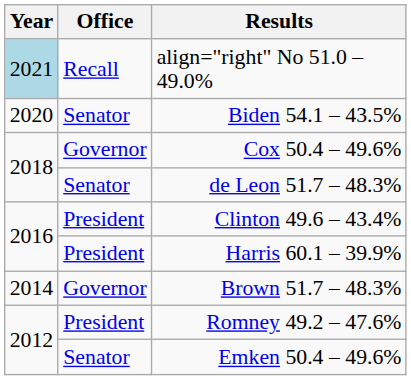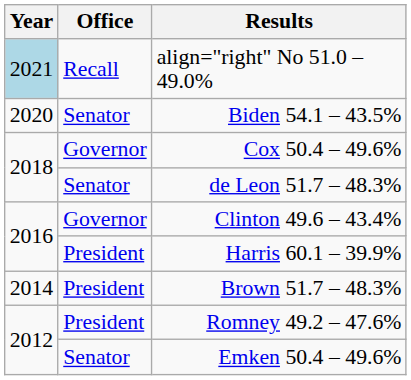(104, 218) President -> (105, 218) Governor
(105, 287) Governor -> (104, 287) President
